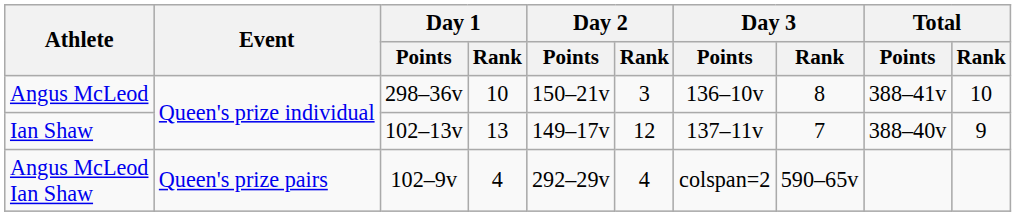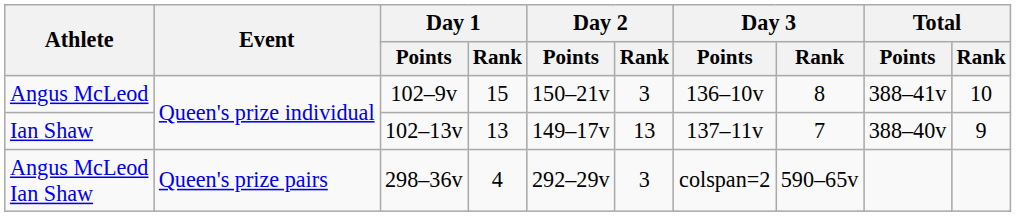(424, 94) 298–36v -> (424, 94) 102–9v
(497, 94) 10 -> (497, 94) 15
(644, 130) 12 -> (644, 130) 13
(424, 180) 102–9v -> (424, 180) 298–36v
(644, 180) 4 -> (644, 180) 3
